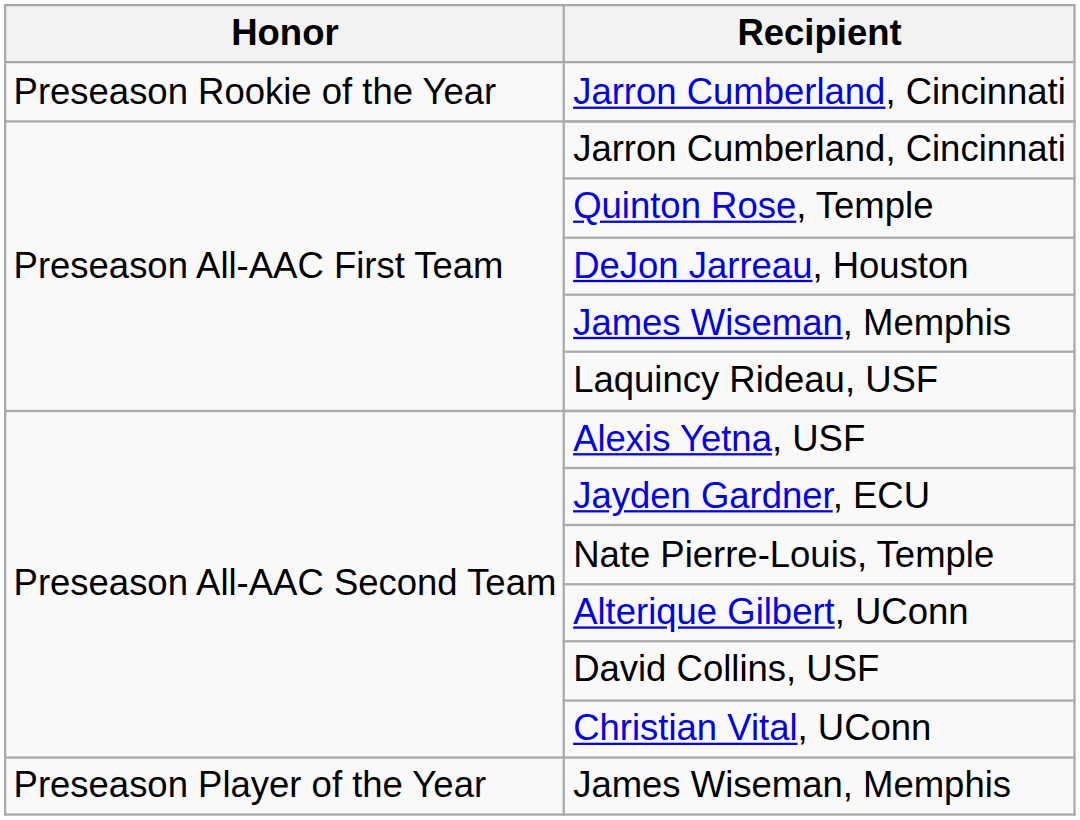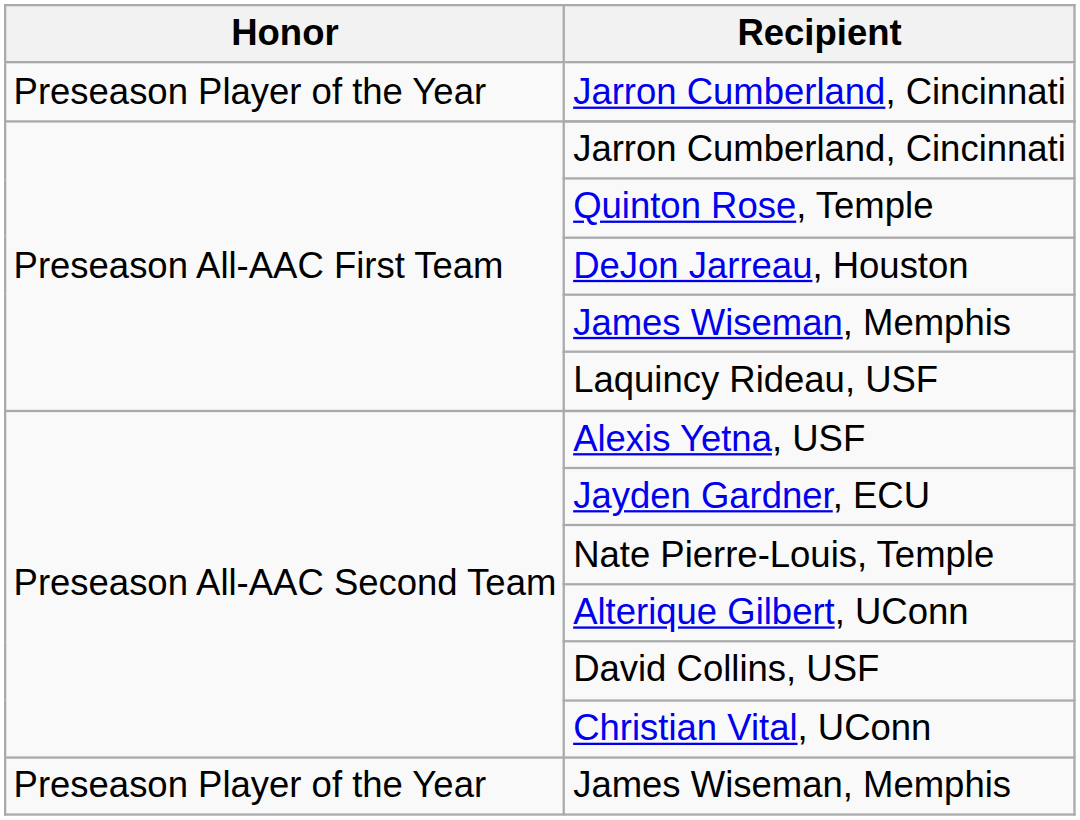(255, 91) Preseason Rookie of the Year -> (250, 91) Preseason Player of the Year
